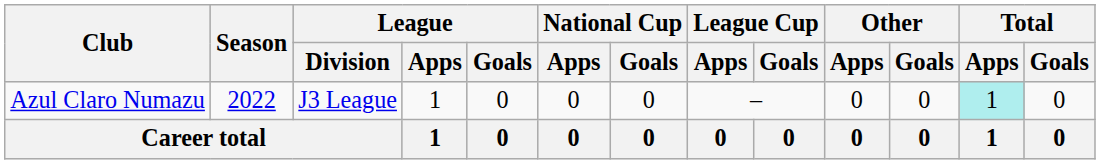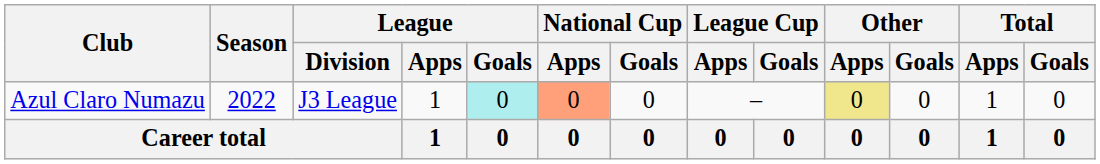(502, 100) no background -> (502, 100) paleturquoise background
(574, 100) no background -> (574, 100) lightsalmon background
(857, 100) no background -> (857, 100) khaki background
(992, 100) paleturquoise background -> (992, 100) no background
